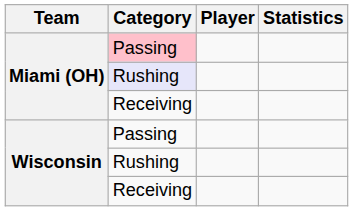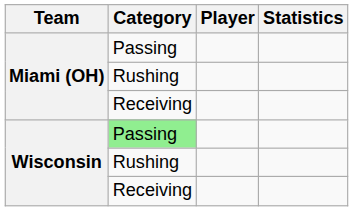(145, 47) pink background -> (145, 47) no background
(146, 76) lavender background -> (146, 76) no background
(145, 133) no background -> (145, 133) lightgreen background
